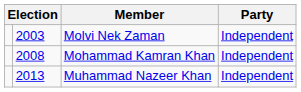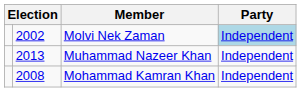(30, 35) 2003 -> (30, 35) 2002
(257, 35) no background -> (257, 35) lightblue background
rows swapped: (139, 55) <-> (138, 76)
